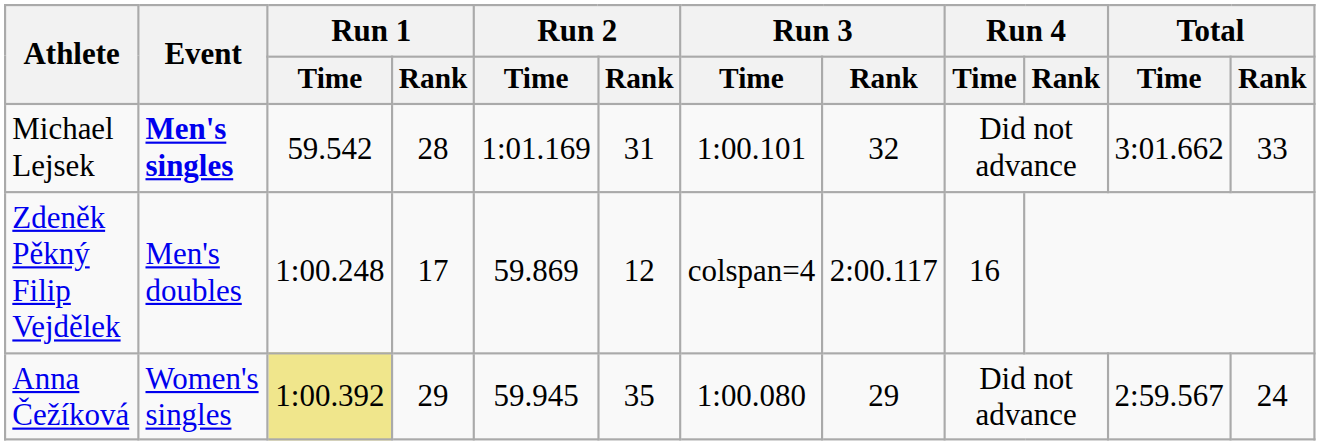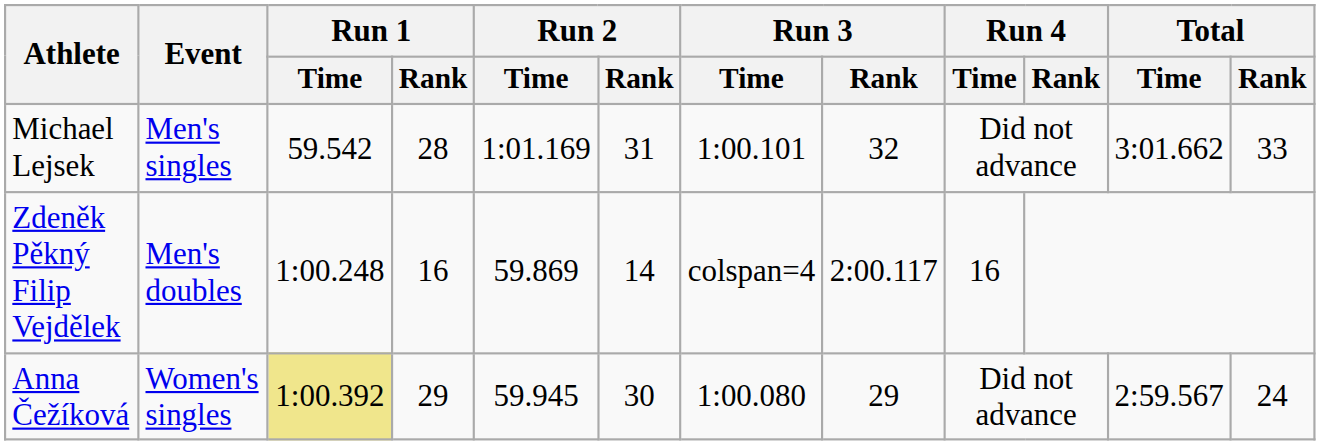(189, 148) bold -> (188, 148) normal
(433, 272) 17 -> (433, 272) 16
(639, 272) 12 -> (639, 272) 14
(639, 396) 35 -> (639, 396) 30
